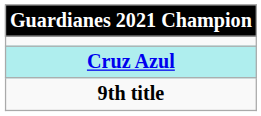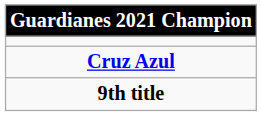(131, 61) paleturquoise background -> (131, 61) no background
